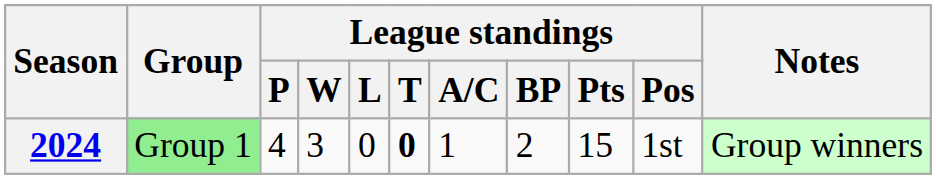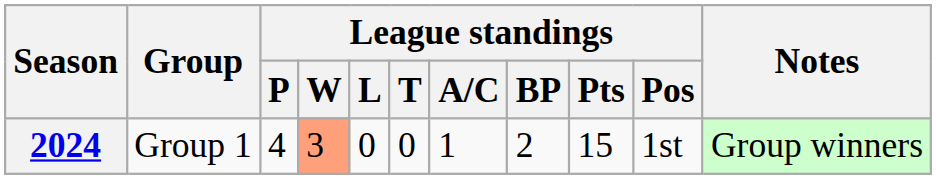(193, 145) lightgreen background -> (193, 145) no background
(315, 145) no background -> (315, 145) lightsalmon background
(407, 145) bold -> (407, 145) normal
